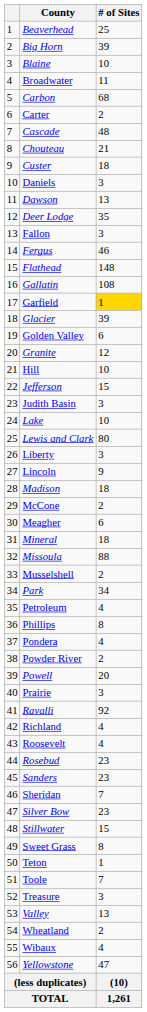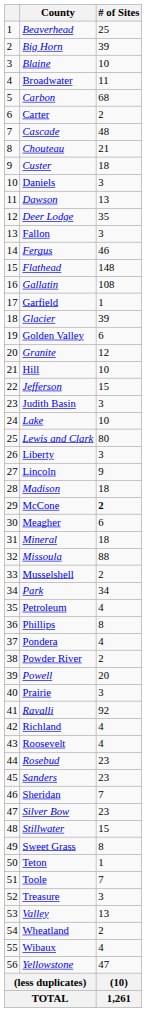(101, 302) gold background -> (101, 302) no background
(101, 506) normal -> (101, 506) bold
